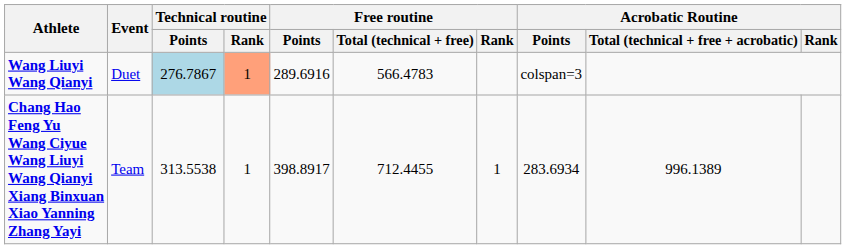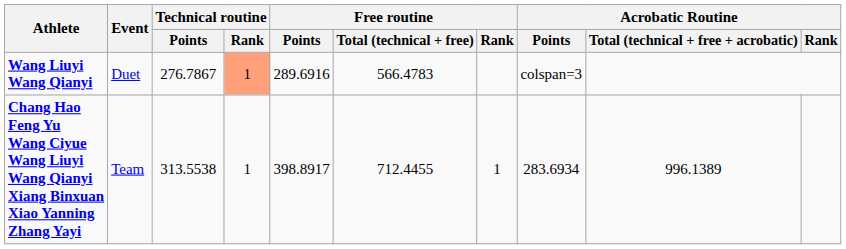(188, 74) lightblue background -> (188, 74) no background
